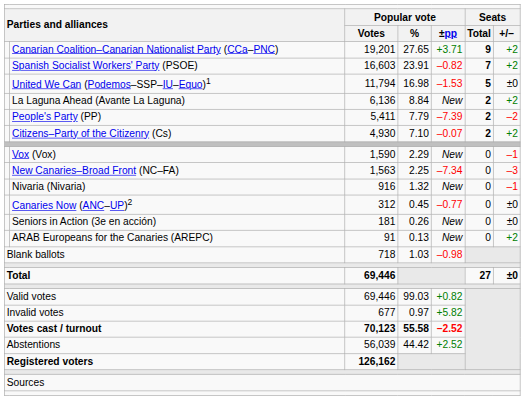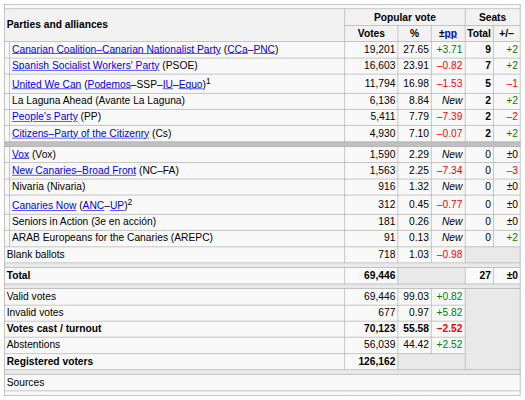(512, 83) ±0 -> (512, 83) –1
(512, 154) –1 -> (512, 154) ±0
(512, 187) –1 -> (512, 187) ±0
